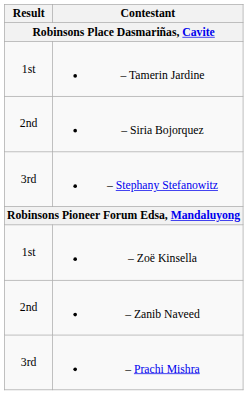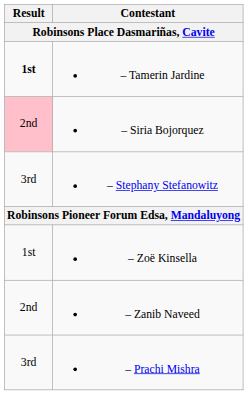(29, 69) normal -> (29, 69) bold
(29, 124) no background -> (29, 124) pink background
